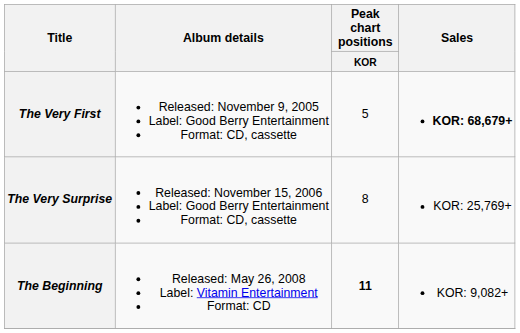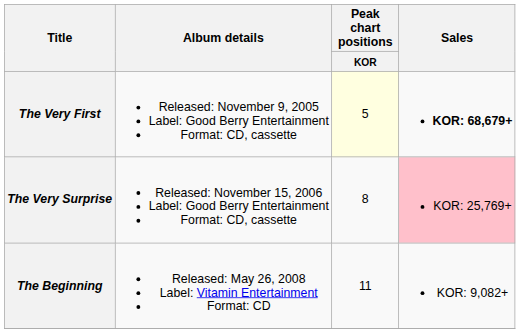(365, 114) no background -> (365, 114) lightyellow background
(457, 207) no background -> (457, 207) pink background
(365, 285) bold -> (365, 285) normal
